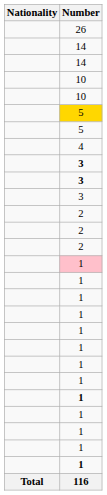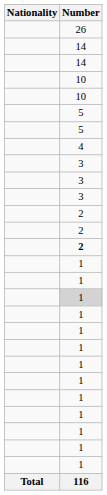(81, 113) gold background -> (81, 113) no background
(81, 163) bold -> (81, 163) normal
(81, 180) bold -> (81, 180) normal
(81, 247) normal -> (81, 247) bold
(81, 264) pink background -> (81, 264) no background
(81, 297) no background -> (81, 297) lightgrey background
(81, 398) bold -> (81, 398) normal
(81, 465) bold -> (81, 465) normal
